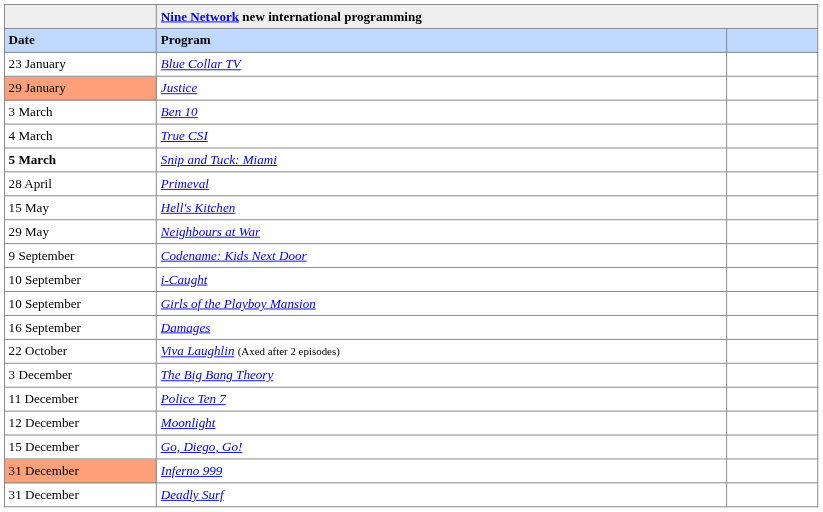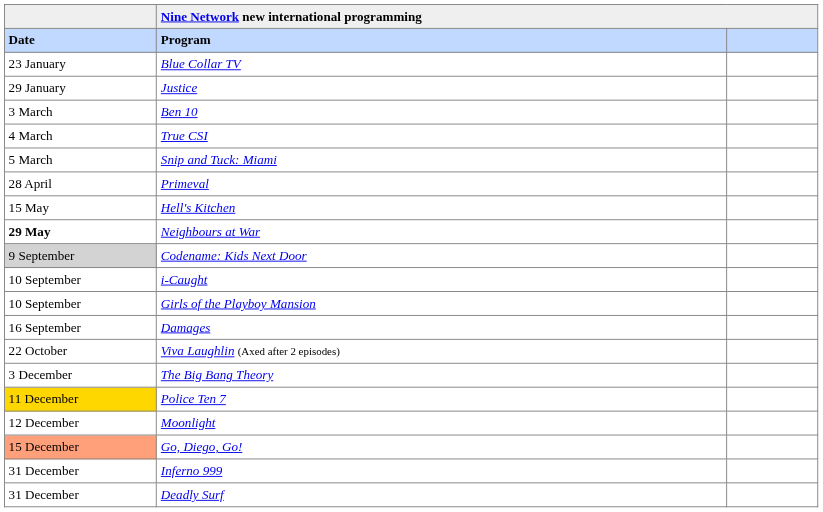(37, 88) lightsalmon background -> (37, 88) no background
(32, 159) bold -> (31, 159) normal
(29, 231) normal -> (30, 231) bold
(42, 255) no background -> (42, 255) lightgrey background
(43, 399) no background -> (43, 399) gold background
(44, 447) no background -> (44, 447) lightsalmon background
(44, 470) lightsalmon background -> (44, 470) no background
